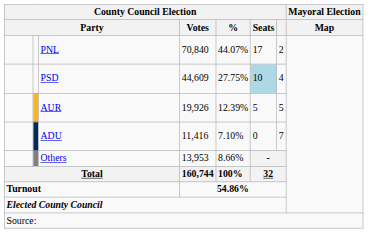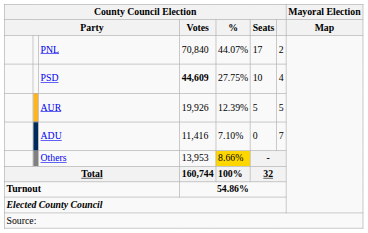(195, 78) normal -> (195, 78) bold
(258, 78) lightblue background -> (258, 78) no background
(231, 158) no background -> (231, 158) gold background
